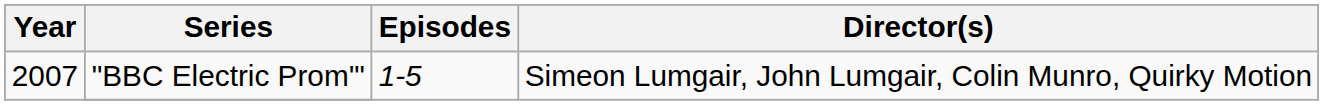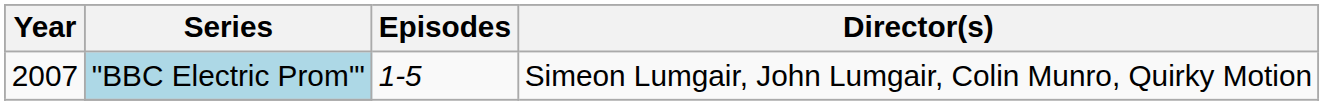(228, 75) no background -> (228, 75) lightblue background
